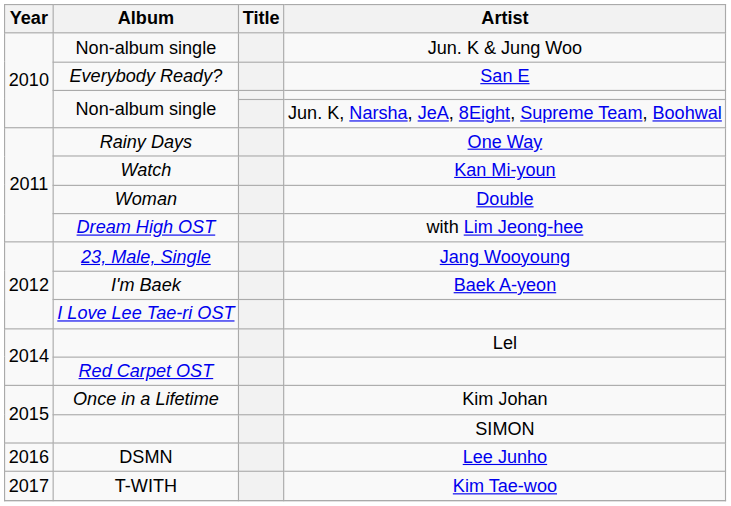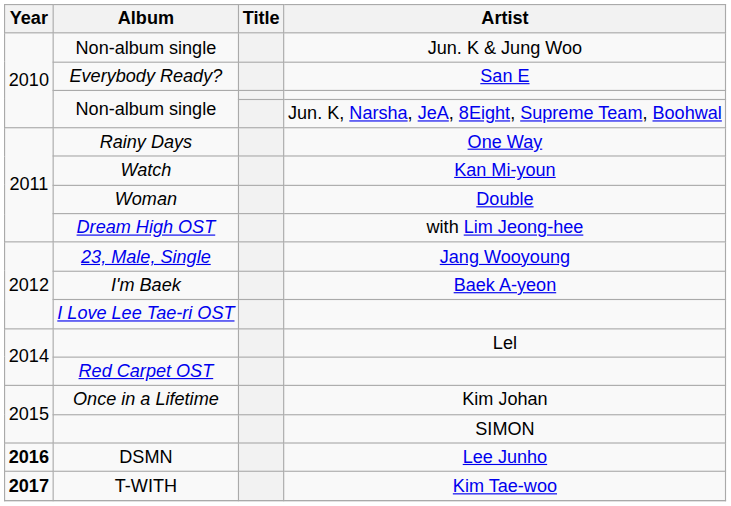(29, 457) normal -> (29, 457) bold
(29, 485) normal -> (29, 485) bold
